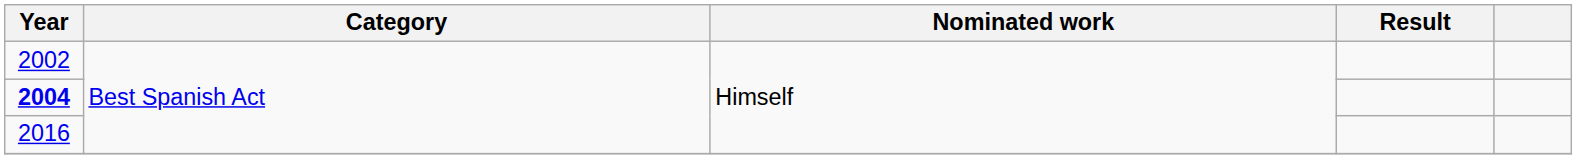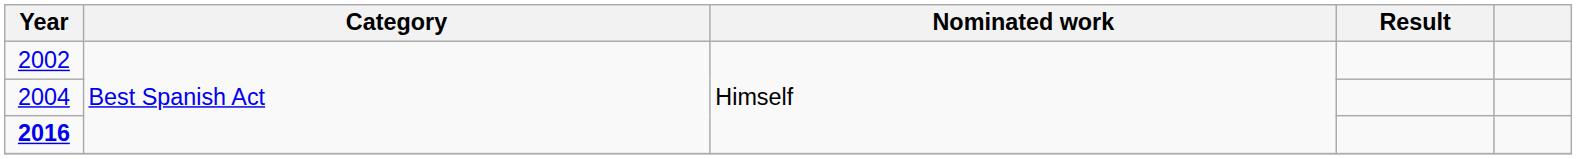(44, 97) bold -> (44, 97) normal
(44, 134) normal -> (44, 134) bold
